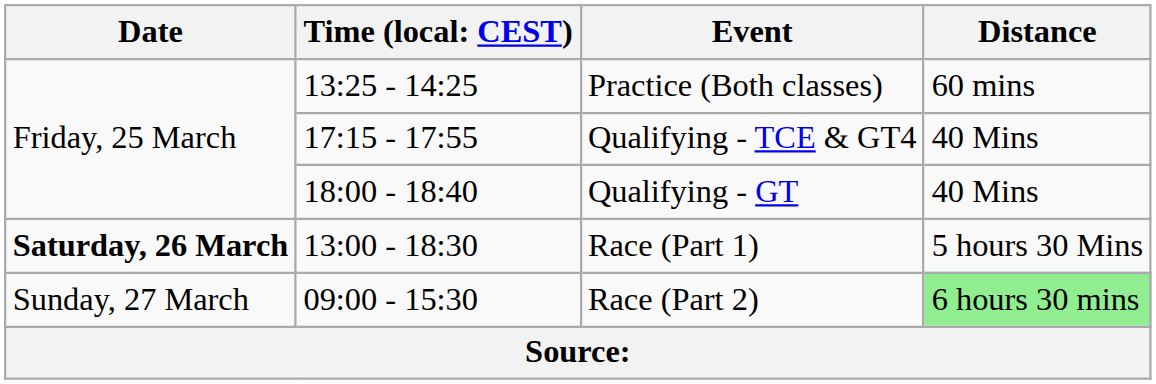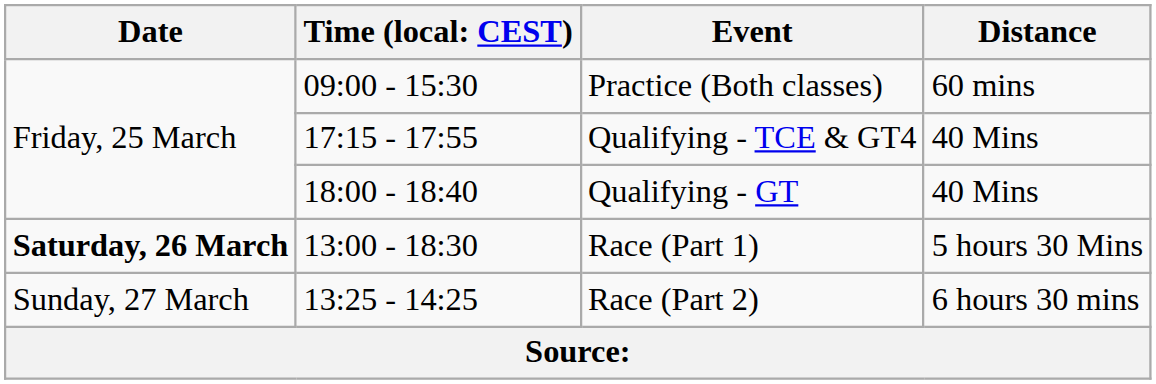(391, 85) 13:25 - 14:25 -> (391, 85) 09:00 - 15:30
(391, 298) 09:00 - 15:30 -> (391, 298) 13:25 - 14:25
(1036, 298) lightgreen background -> (1036, 298) no background
